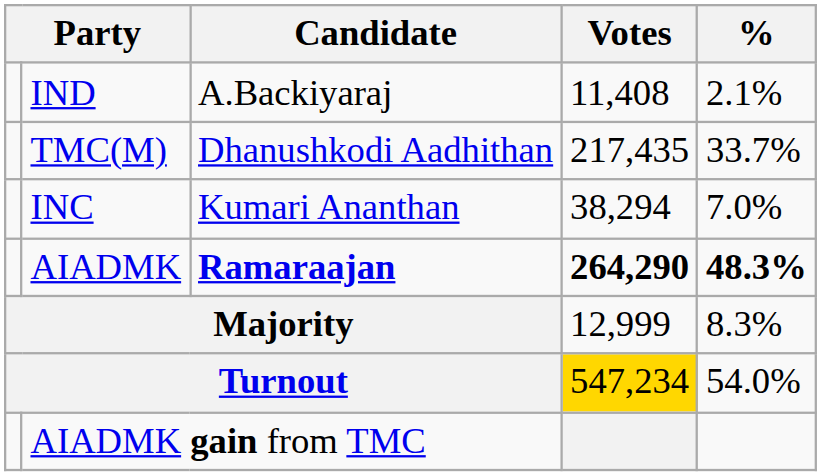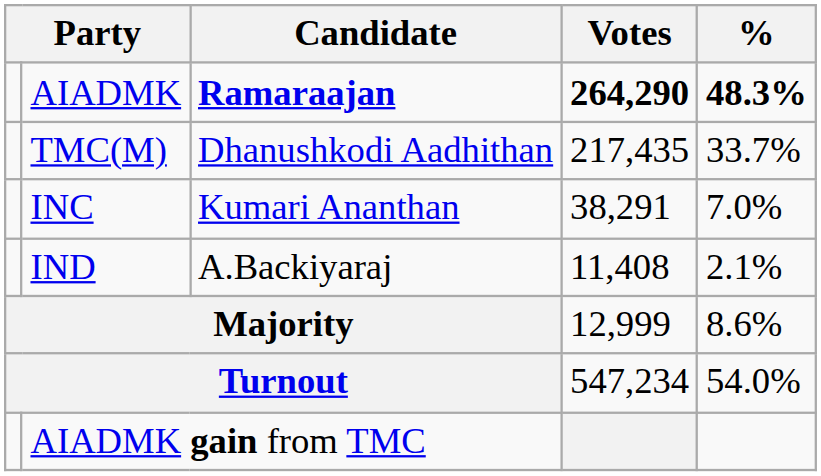rows swapped: (106, 265) <-> (63, 91)
(620, 207) 38,294 -> (620, 207) 38,291
(744, 324) 8.3% -> (744, 324) 8.6%
(630, 382) gold background -> (630, 382) no background
